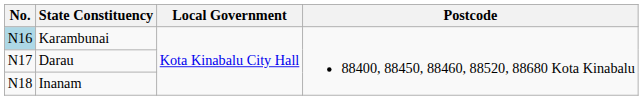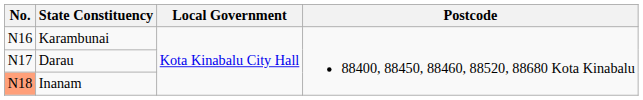(20, 38) lightblue background -> (20, 38) no background
(20, 83) no background -> (20, 83) lightsalmon background
